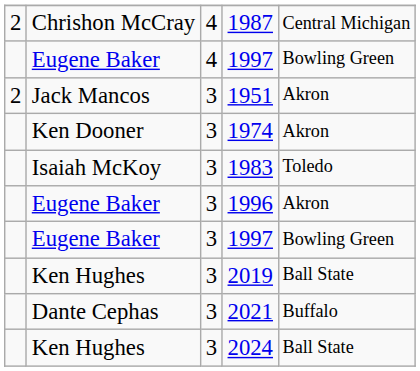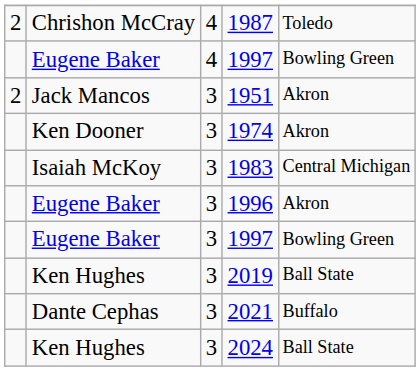(346, 23) Central Michigan -> (308, 23) Toledo
(308, 167) Toledo -> (346, 167) Central Michigan
